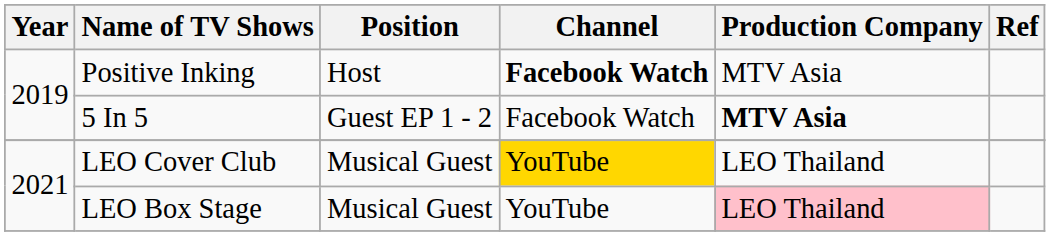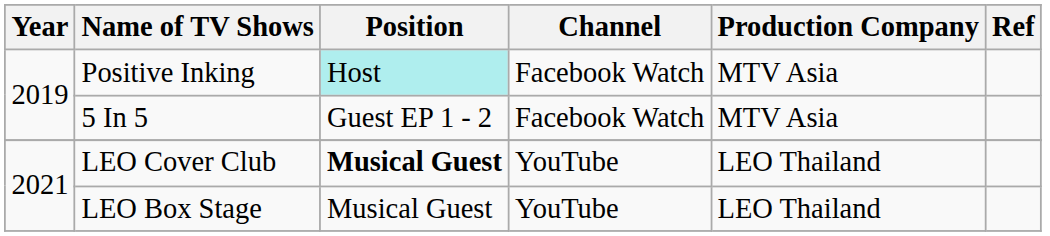(354, 72) no background -> (354, 72) paleturquoise background
(607, 72) bold -> (610, 72) normal
(784, 117) bold -> (778, 117) normal
(410, 162) normal -> (414, 162) bold
(557, 162) gold background -> (567, 162) no background
(803, 207) pink background -> (799, 207) no background
